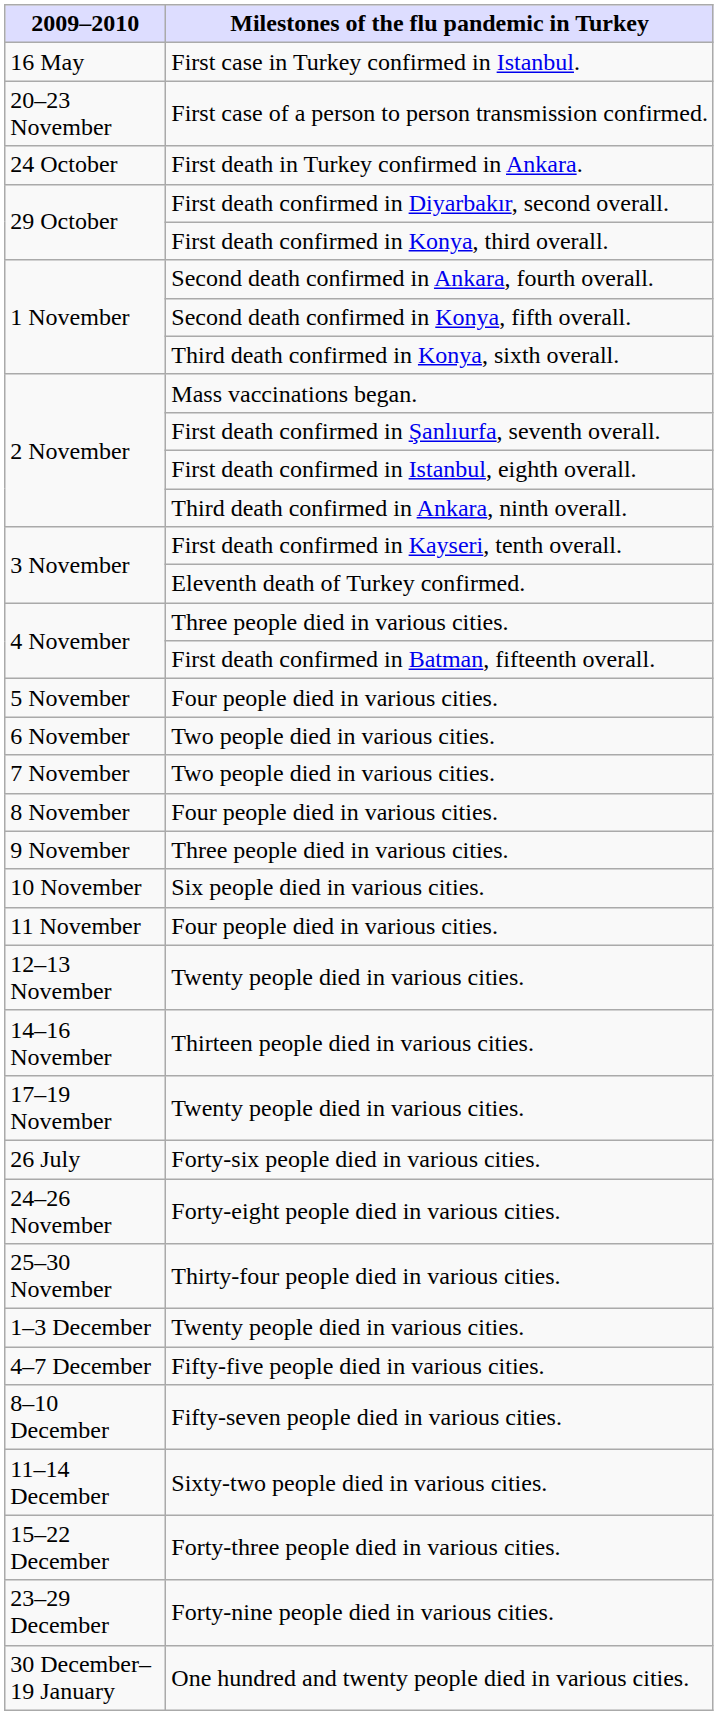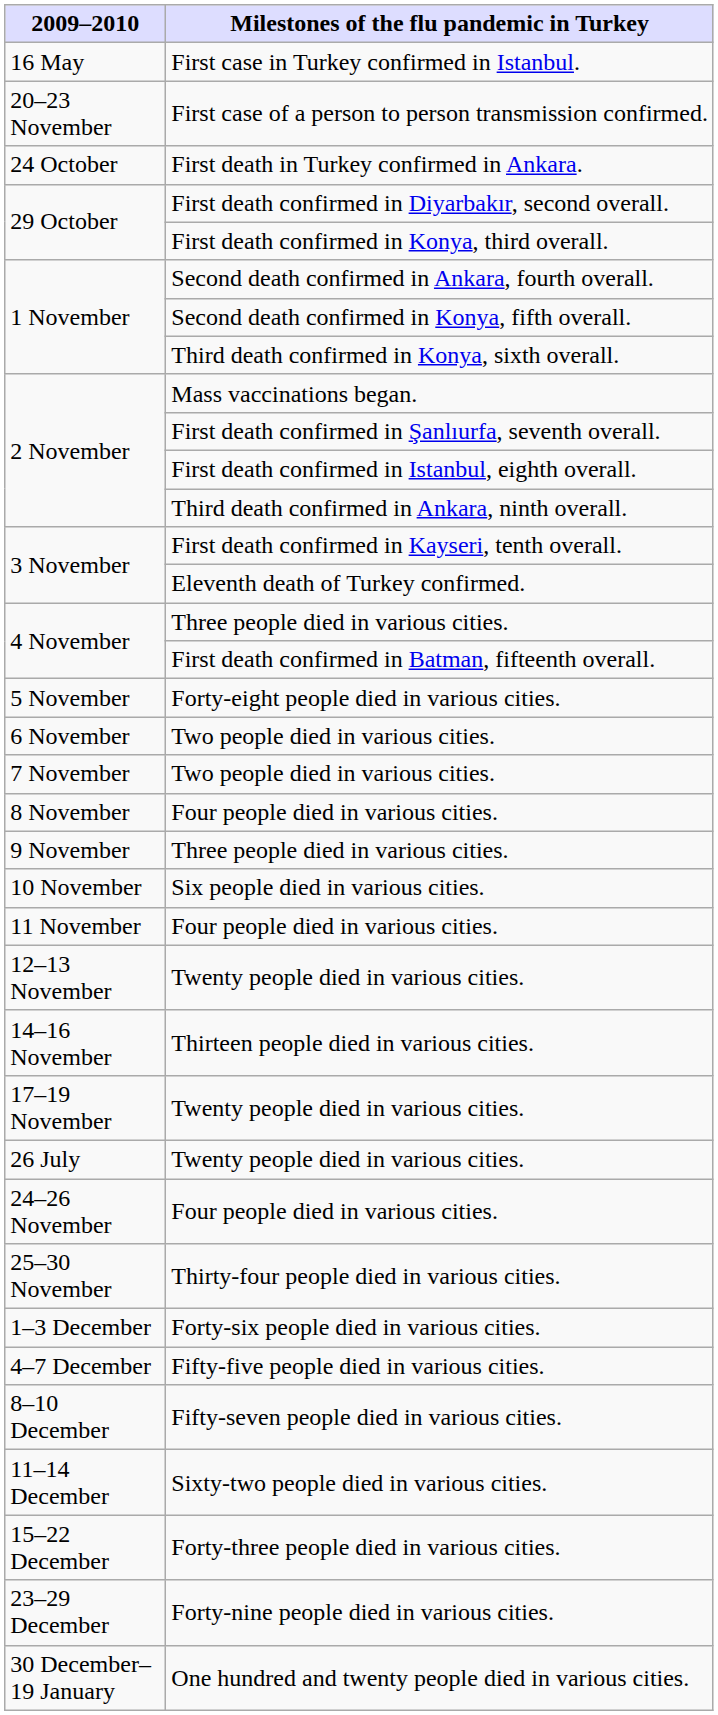(335, 697) Four people died in various cities. -> (366, 697) Forty-eight people died in various cities.
(356, 1159) Forty-six people died in various cities. -> (348, 1159) Twenty people died in various cities.
(366, 1210) Forty-eight people died in various cities. -> (335, 1210) Four people died in various cities.
(348, 1327) Twenty people died in various cities. -> (356, 1327) Forty-six people died in various cities.
